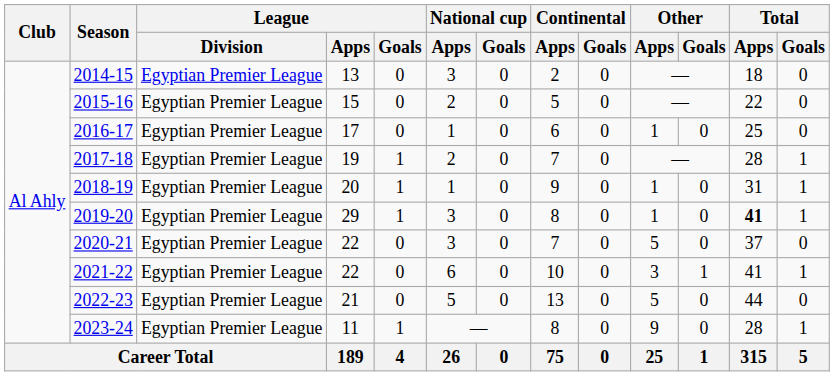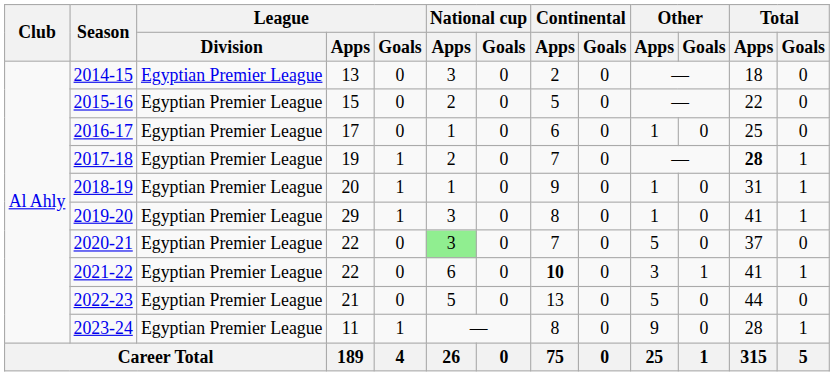(754, 159) normal -> (754, 159) bold
(754, 215) bold -> (754, 215) normal
(451, 243) no background -> (451, 243) lightgreen background
(555, 272) normal -> (555, 272) bold
